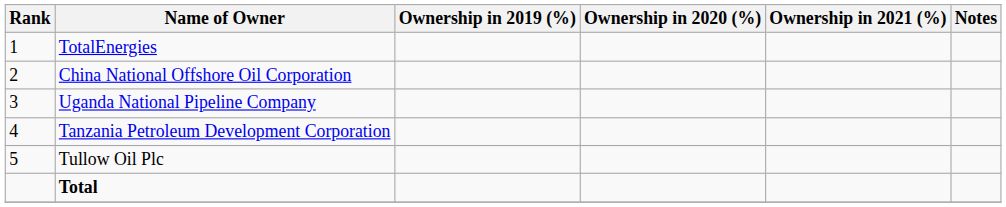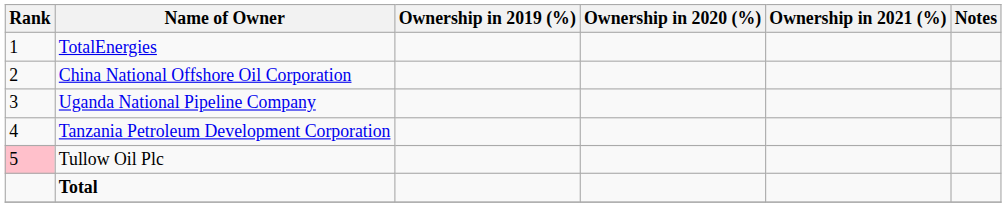(14, 159) no background -> (14, 159) pink background
